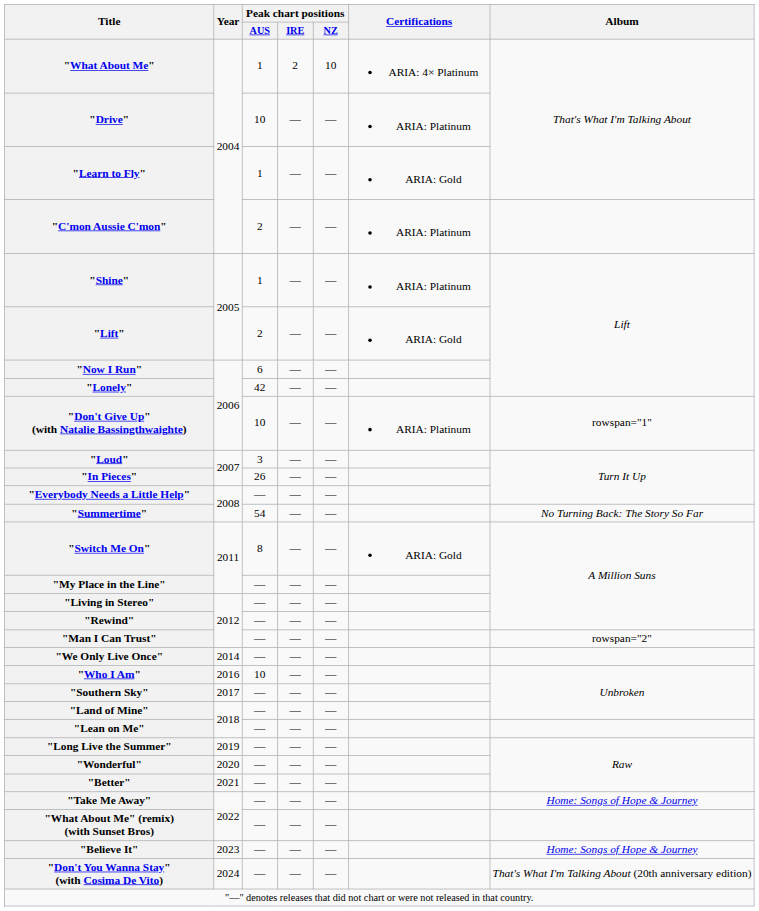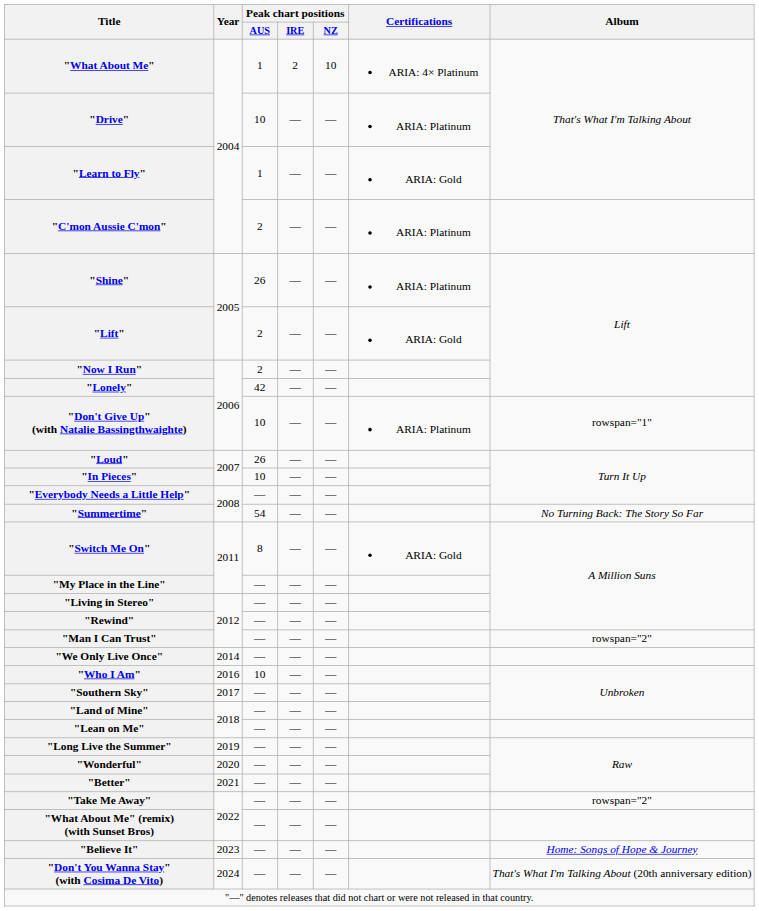(260, 280) 1 -> (260, 280) 26
(260, 369) 6 -> (260, 369) 2
(260, 459) 3 -> (260, 459) 26
(260, 477) 26 -> (260, 477) 10
(622, 800) Home: Songs of Hope & Journey -> (622, 800) rowspan="2"
